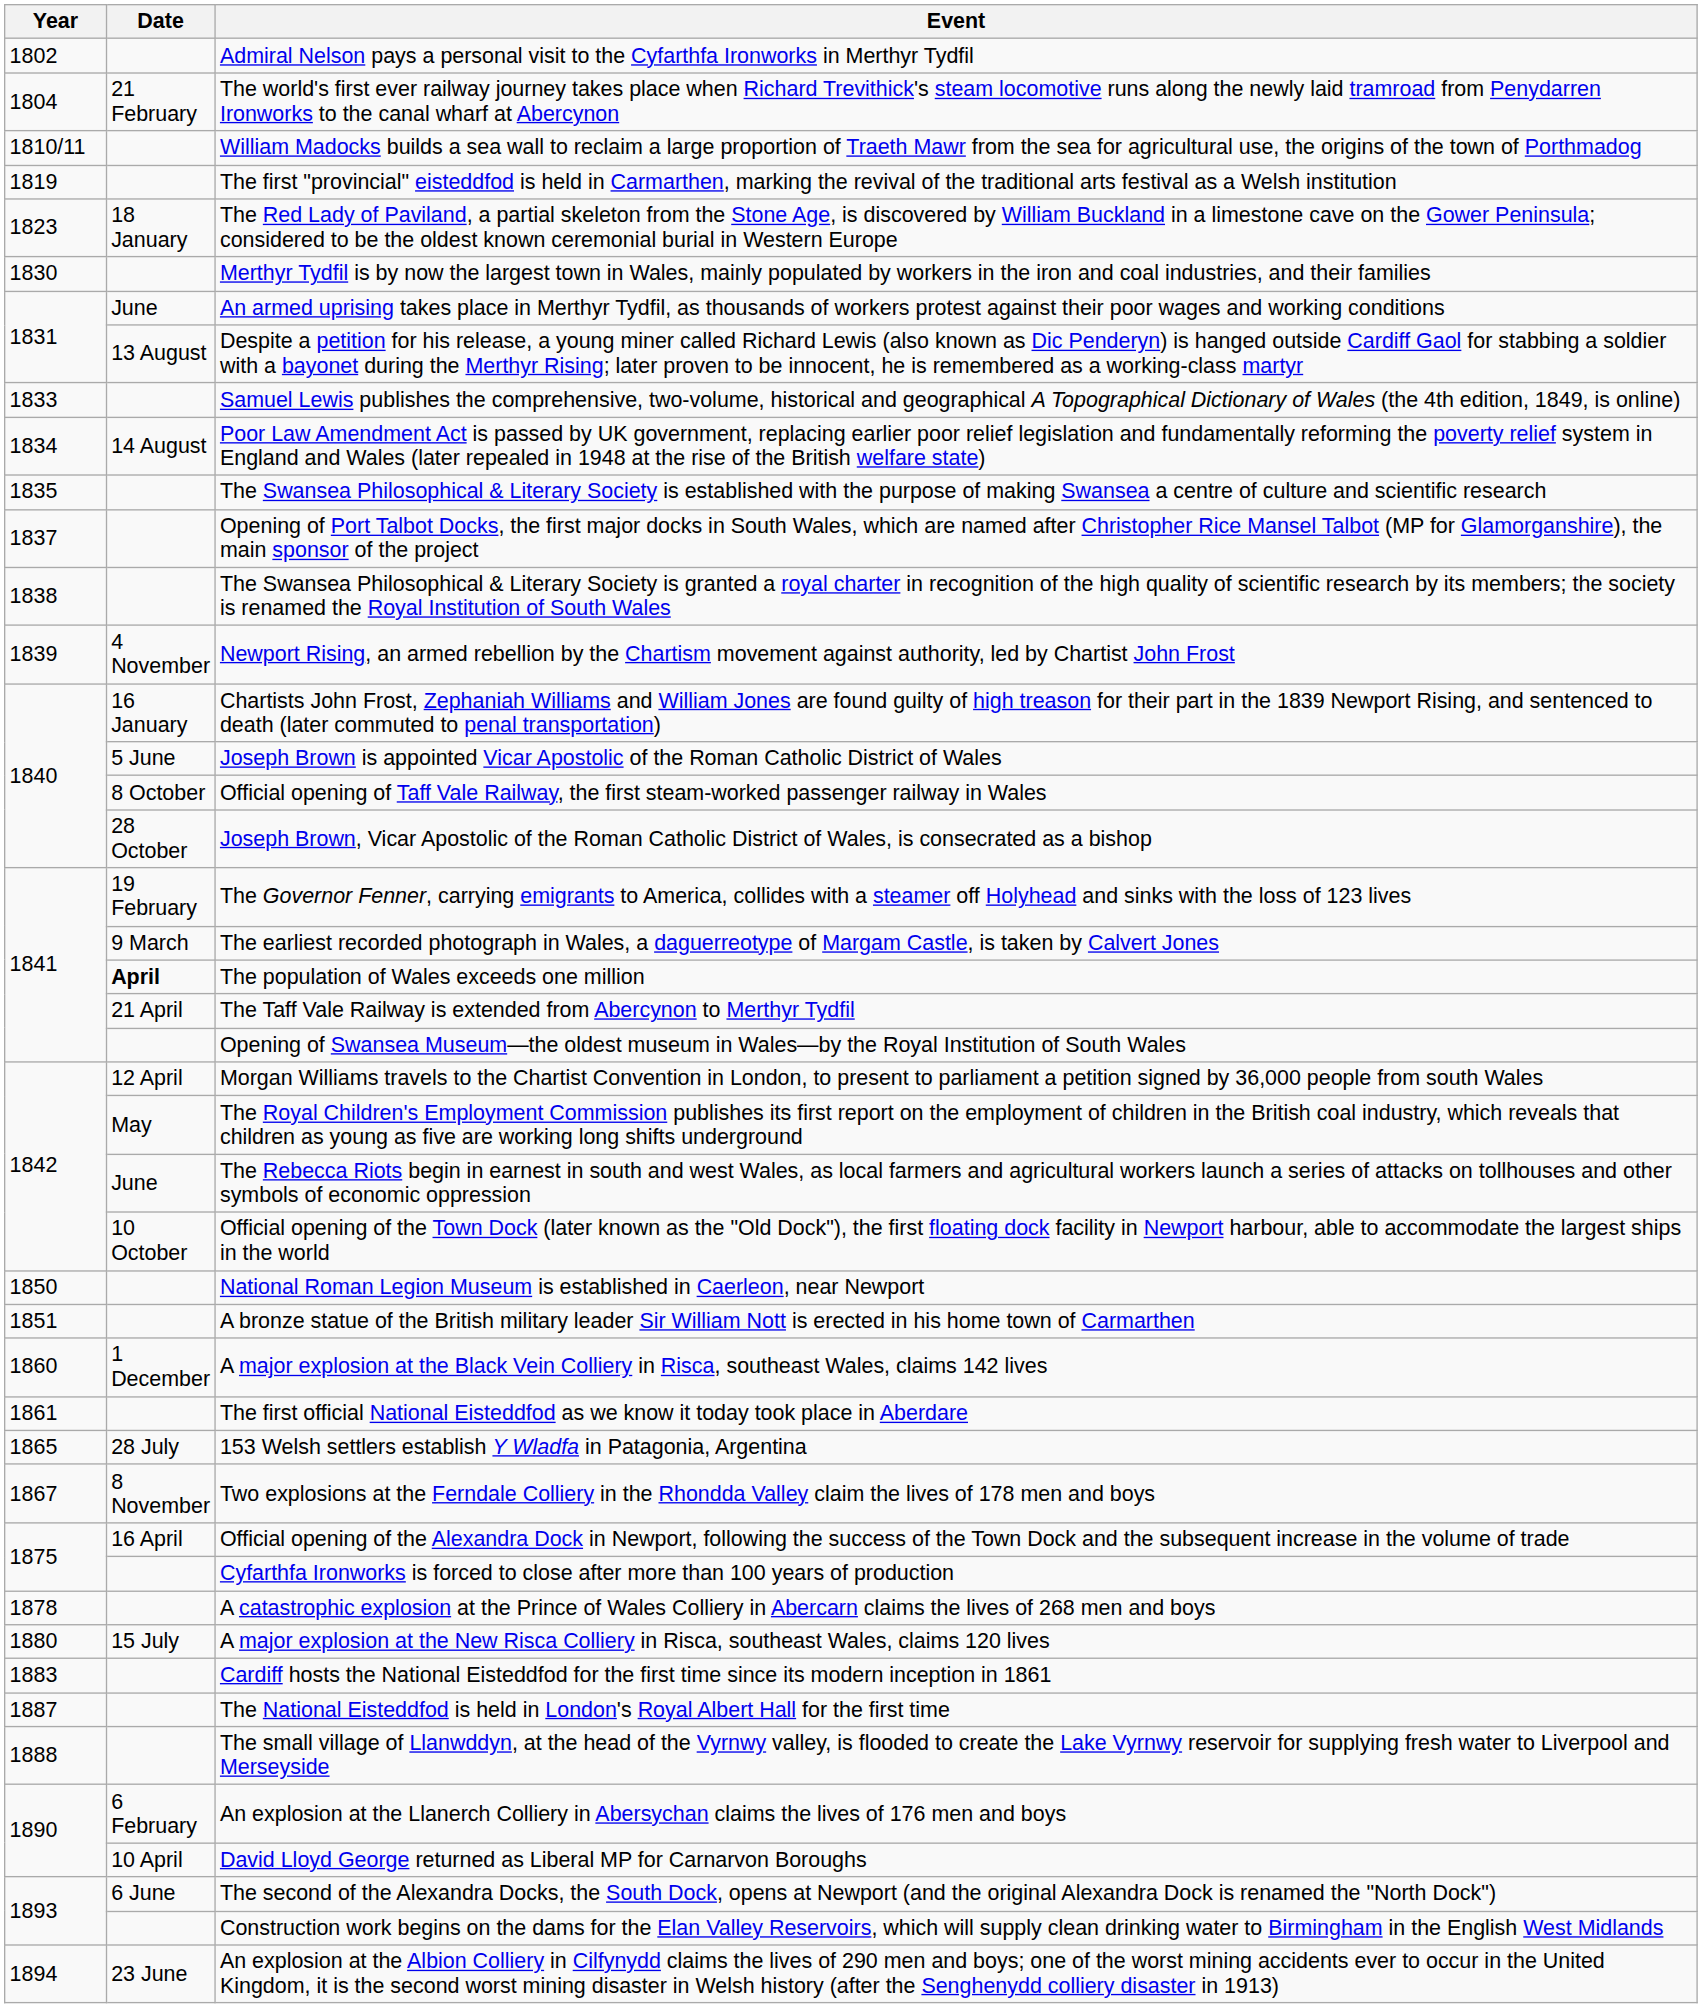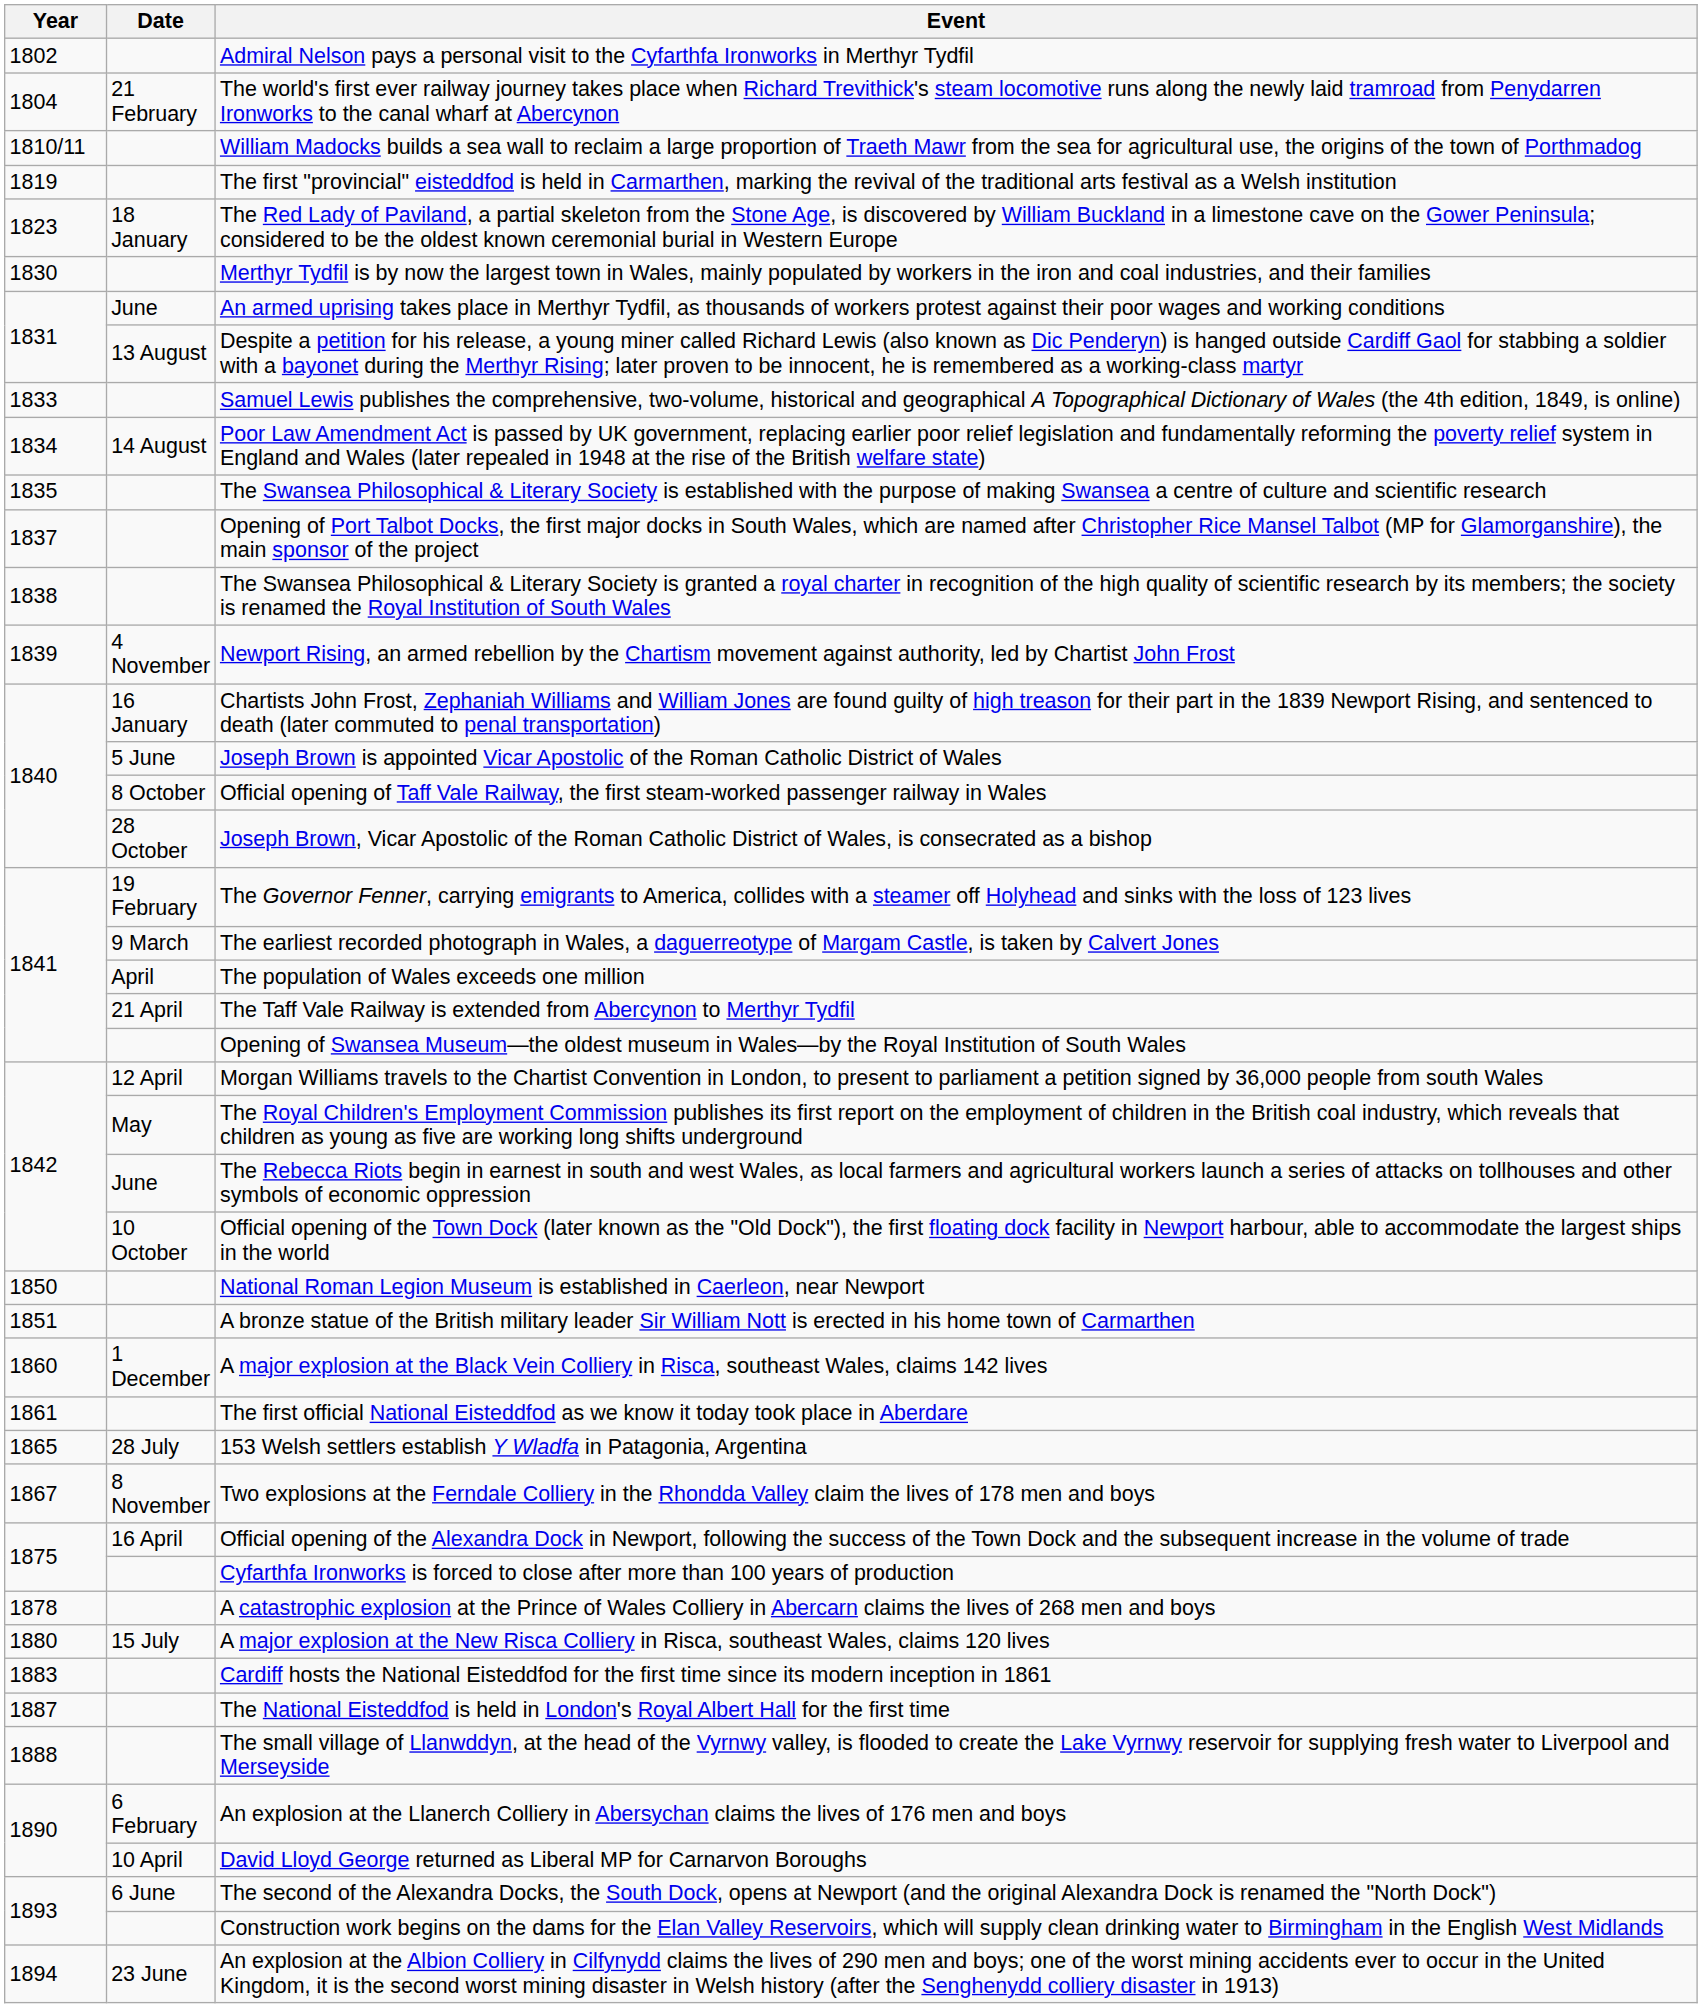(136, 976) bold -> (133, 976) normal
